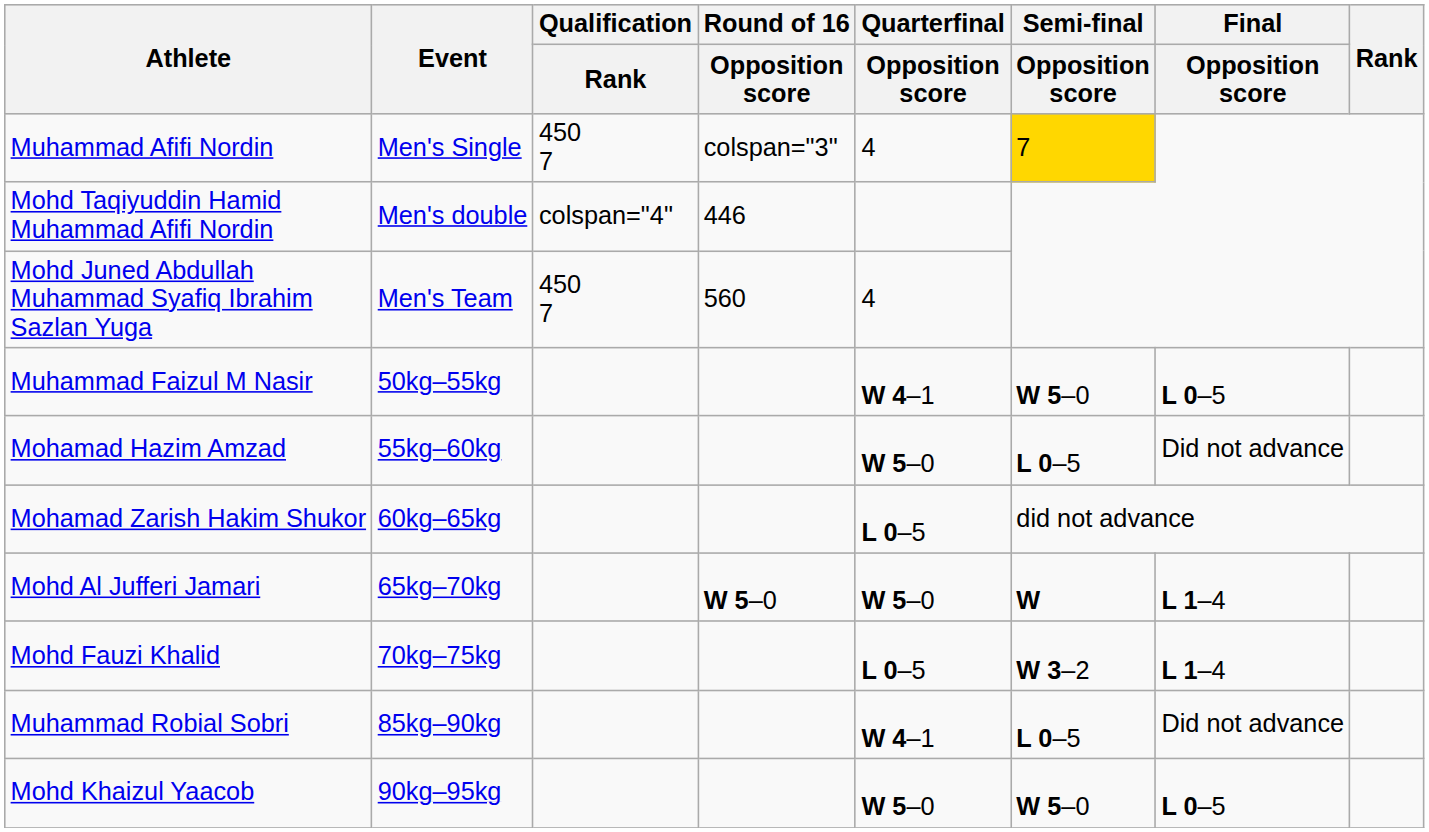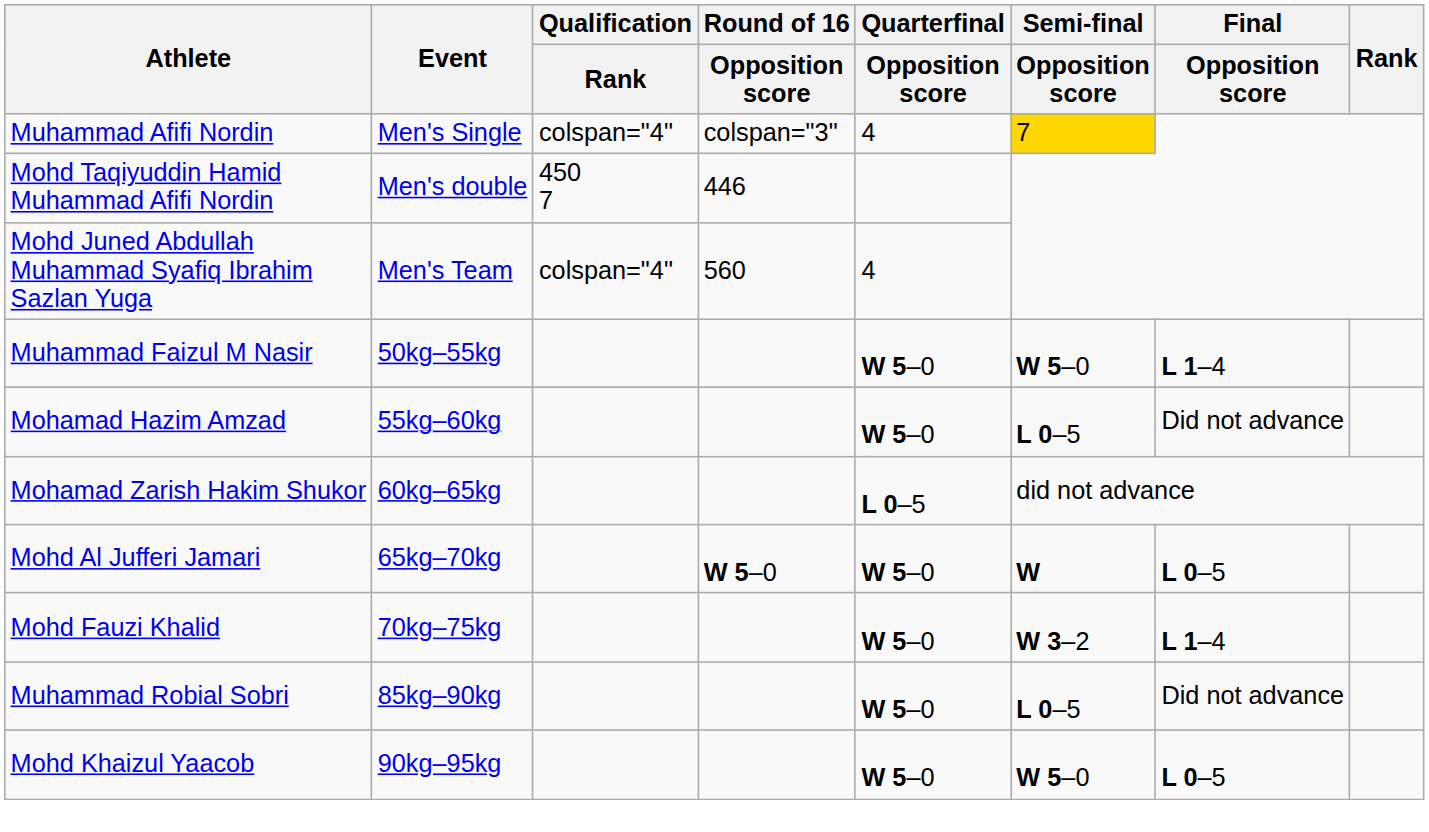(560, 147) 450 7 -> (606, 133) colspan="4"
(606, 215) colspan="4" -> (560, 187) 450 7
(560, 298) 450 7 -> (606, 270) colspan="4"
(898, 395) W 4–1 -> (898, 367) W 5–0
(1194, 395) L 0–5 -> (1194, 367) L 1–4
(1194, 601) L 1–4 -> (1194, 572) L 0–5
(894, 669) L 0–5 -> (898, 641) W 5–0
(898, 738) W 4–1 -> (898, 709) W 5–0
